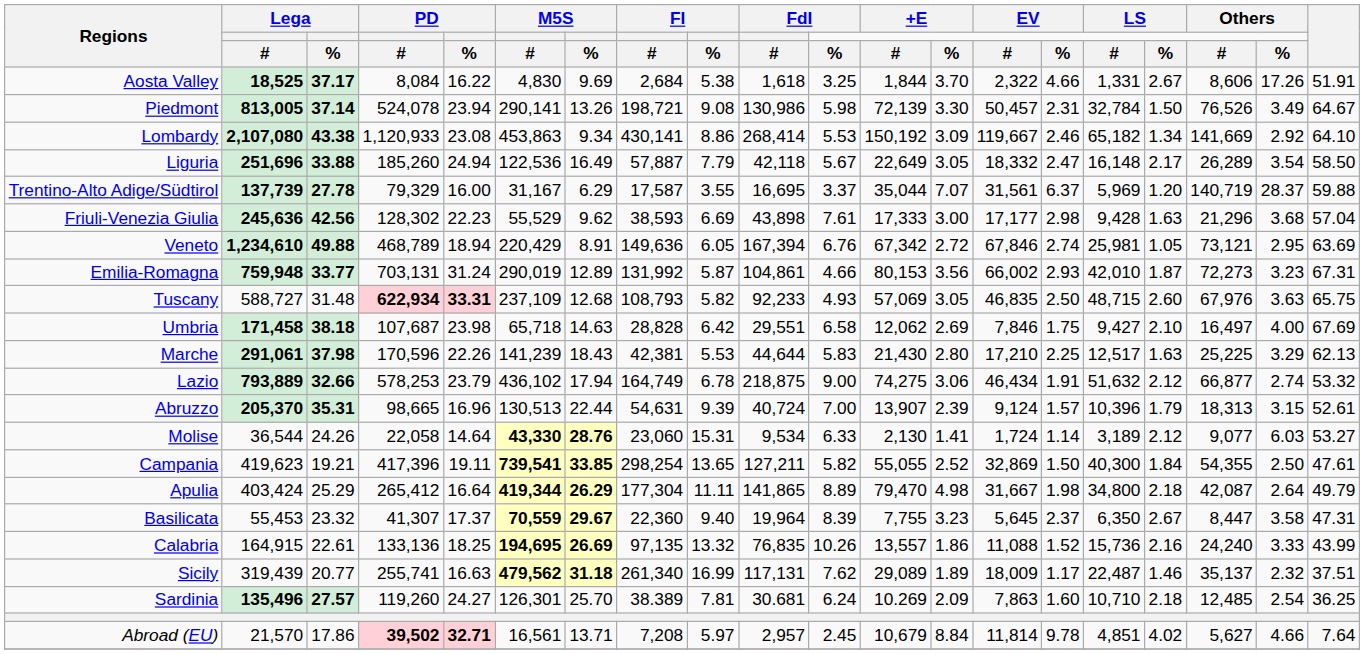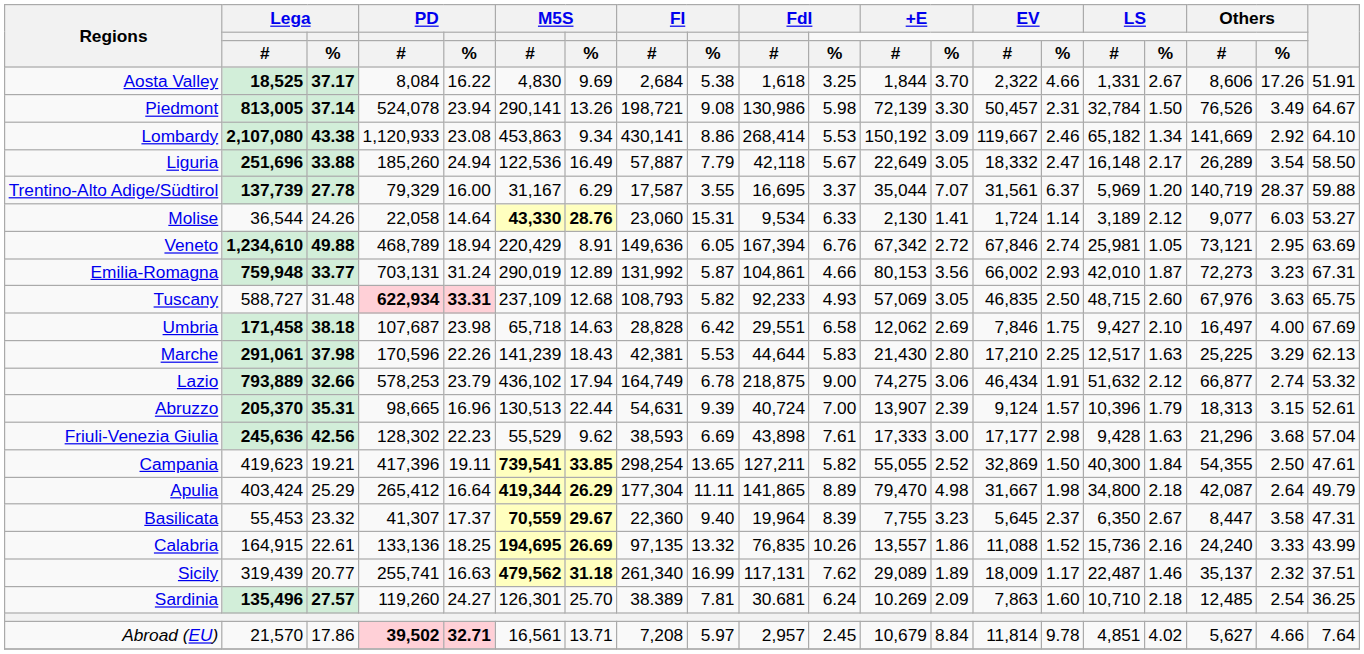rows swapped: (141, 218) <-> (193, 436)
